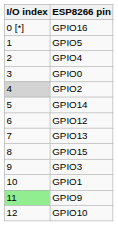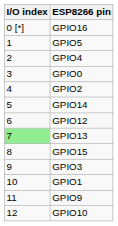(9, 89) lightgrey background -> (9, 89) no background
(9, 136) no background -> (9, 136) lightgreen background
(12, 197) lightgreen background -> (12, 197) no background
